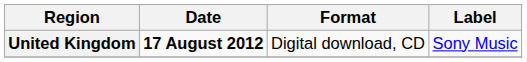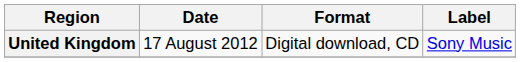(203, 43) bold -> (200, 43) normal
